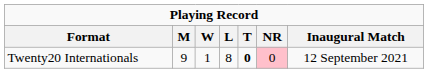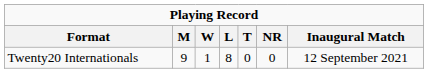(247, 57) bold -> (247, 57) normal
(272, 57) pink background -> (272, 57) no background
